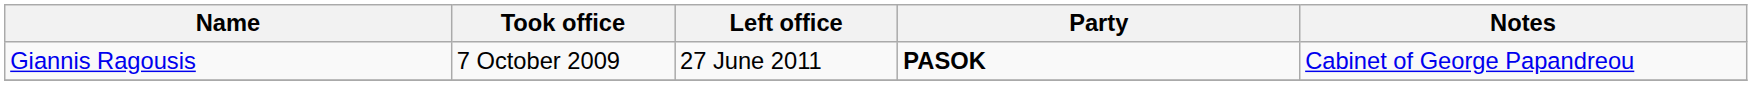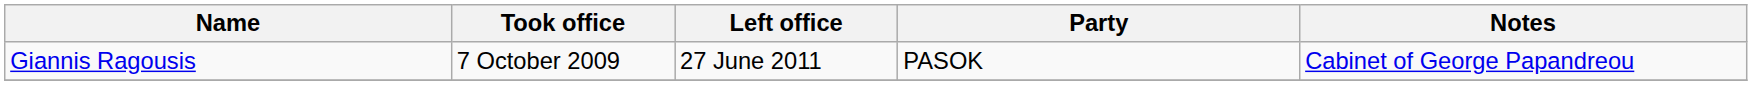(945, 60) bold -> (943, 60) normal
